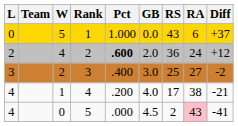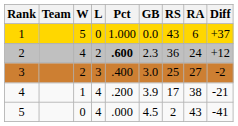columns swapped: (88, 14) <-> (11, 14)
(151, 53) 2.0 -> (151, 53) 2.3
(151, 92) 4.0 -> (151, 92) 3.9
(195, 111) pink background -> (195, 111) no background
